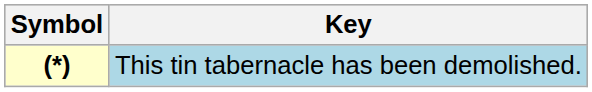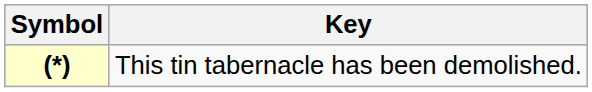(348, 65) lightblue background -> (348, 65) no background
